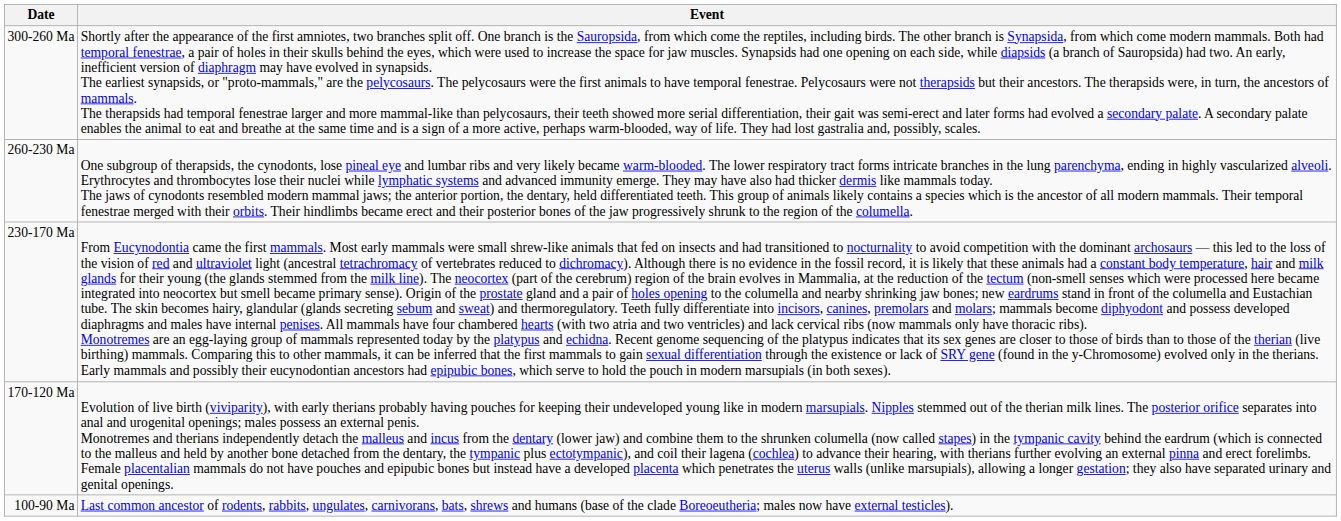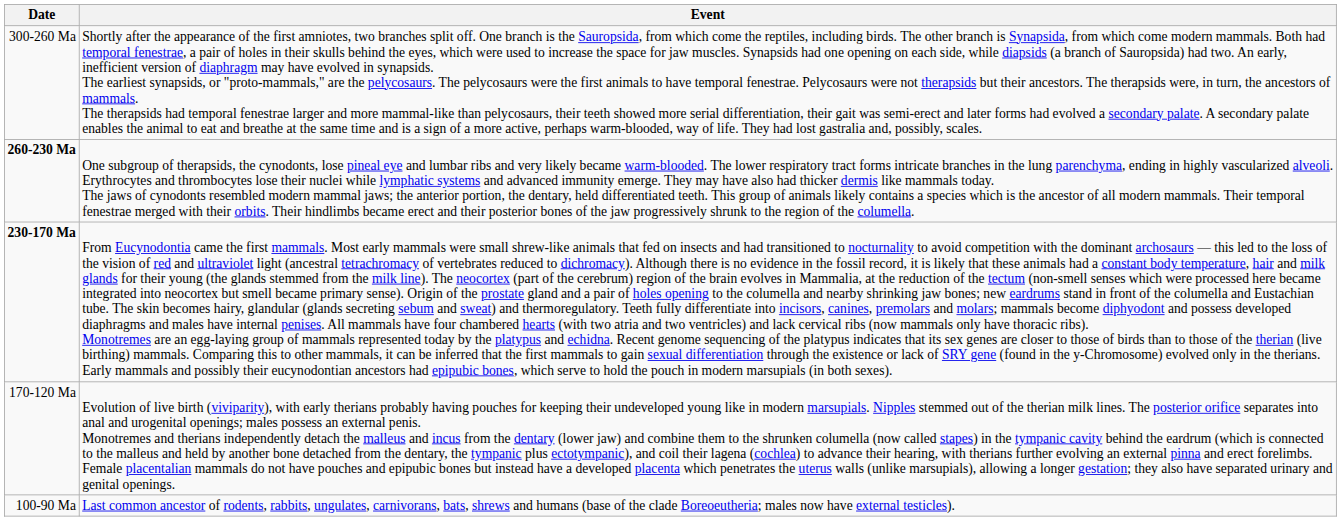(41, 150) normal -> (42, 150) bold
(41, 232) normal -> (42, 232) bold
